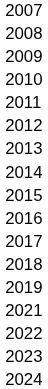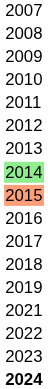(24, 172) no background -> (24, 172) lightgreen background
(24, 195) no background -> (24, 195) lightsalmon background
(24, 380) normal -> (24, 380) bold
